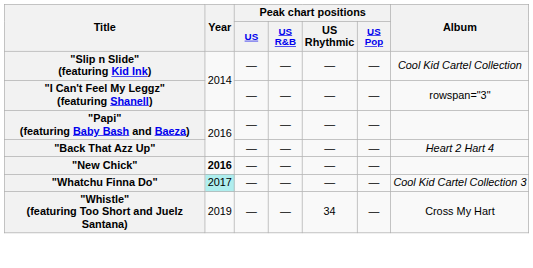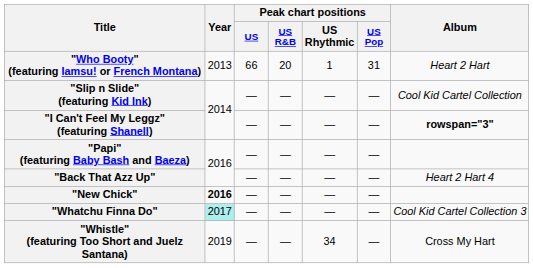+ row: (105, 65)
(460, 95) normal -> (460, 124) bold
